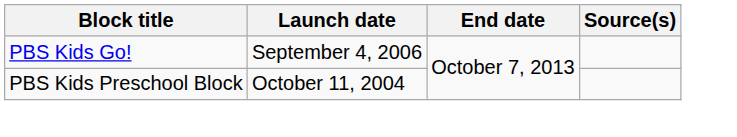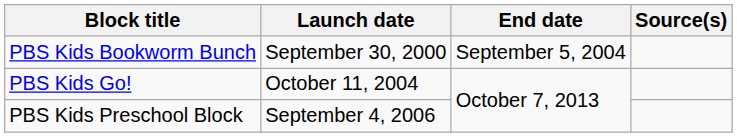+ row: (133, 52)
(337, 52) September 4, 2006 -> (342, 83) October 11, 2004
(328, 83) October 11, 2004 -> (350, 115) September 4, 2006
